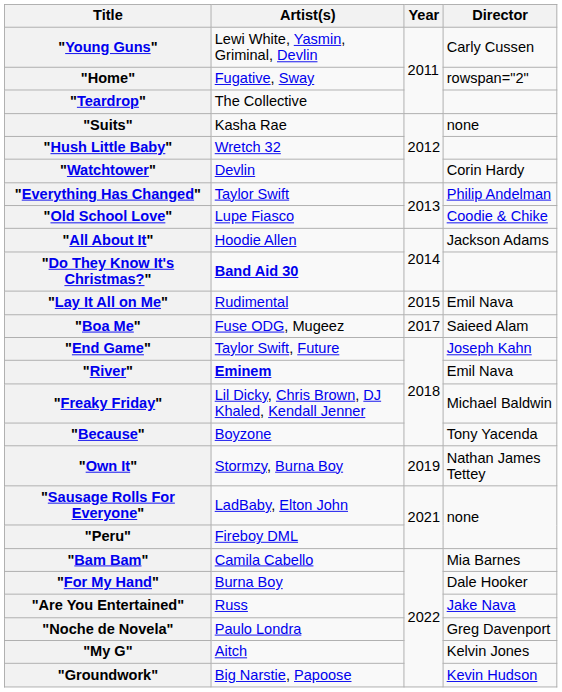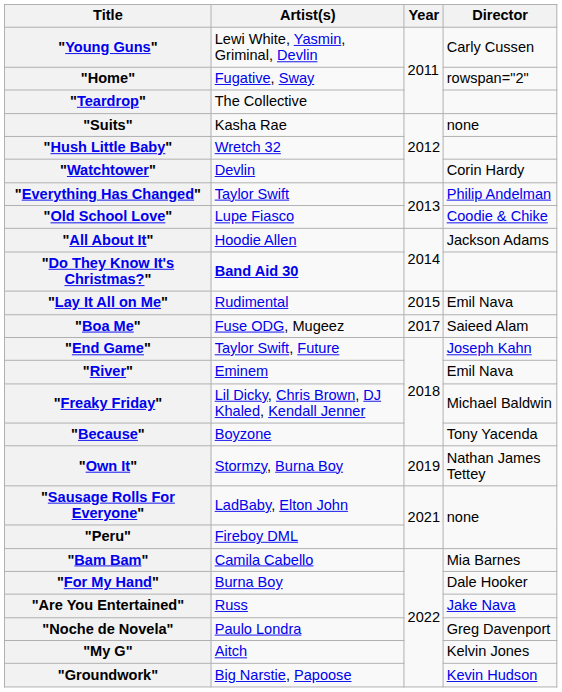(243, 372) bold -> (241, 372) normal
